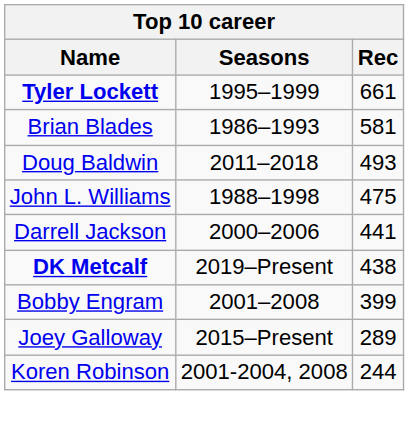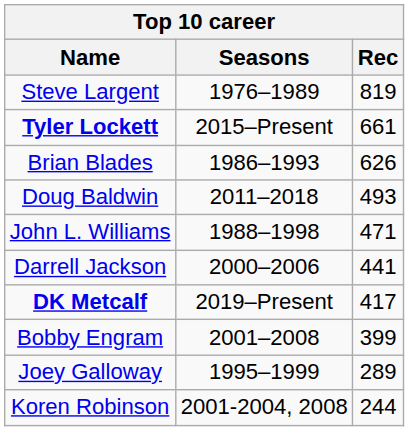+ row: (90, 92)
(264, 92) 1995–1999 -> (264, 127) 2015–Present
(378, 127) 581 -> (378, 162) 626
(378, 197) 475 -> (378, 232) 471
(378, 267) 438 -> (378, 302) 417
(264, 337) 2015–Present -> (264, 372) 1995–1999
